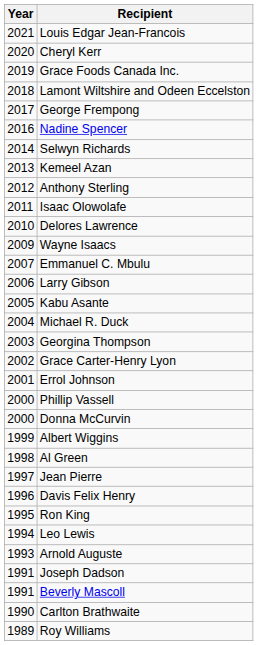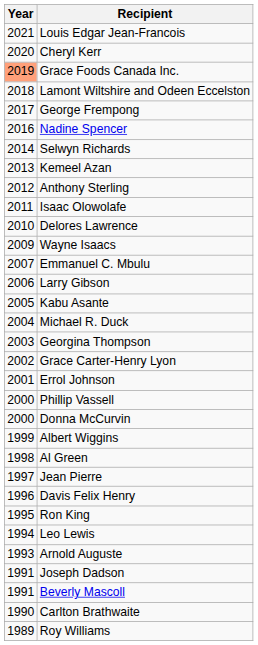(21, 71) no background -> (21, 71) lightsalmon background
